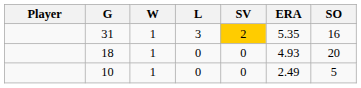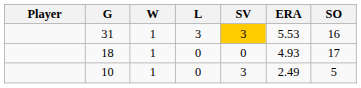(243, 33) 2 -> (243, 33) 3
(289, 33) 5.35 -> (289, 33) 5.53
(334, 53) 20 -> (334, 53) 17
(243, 72) 0 -> (243, 72) 3
